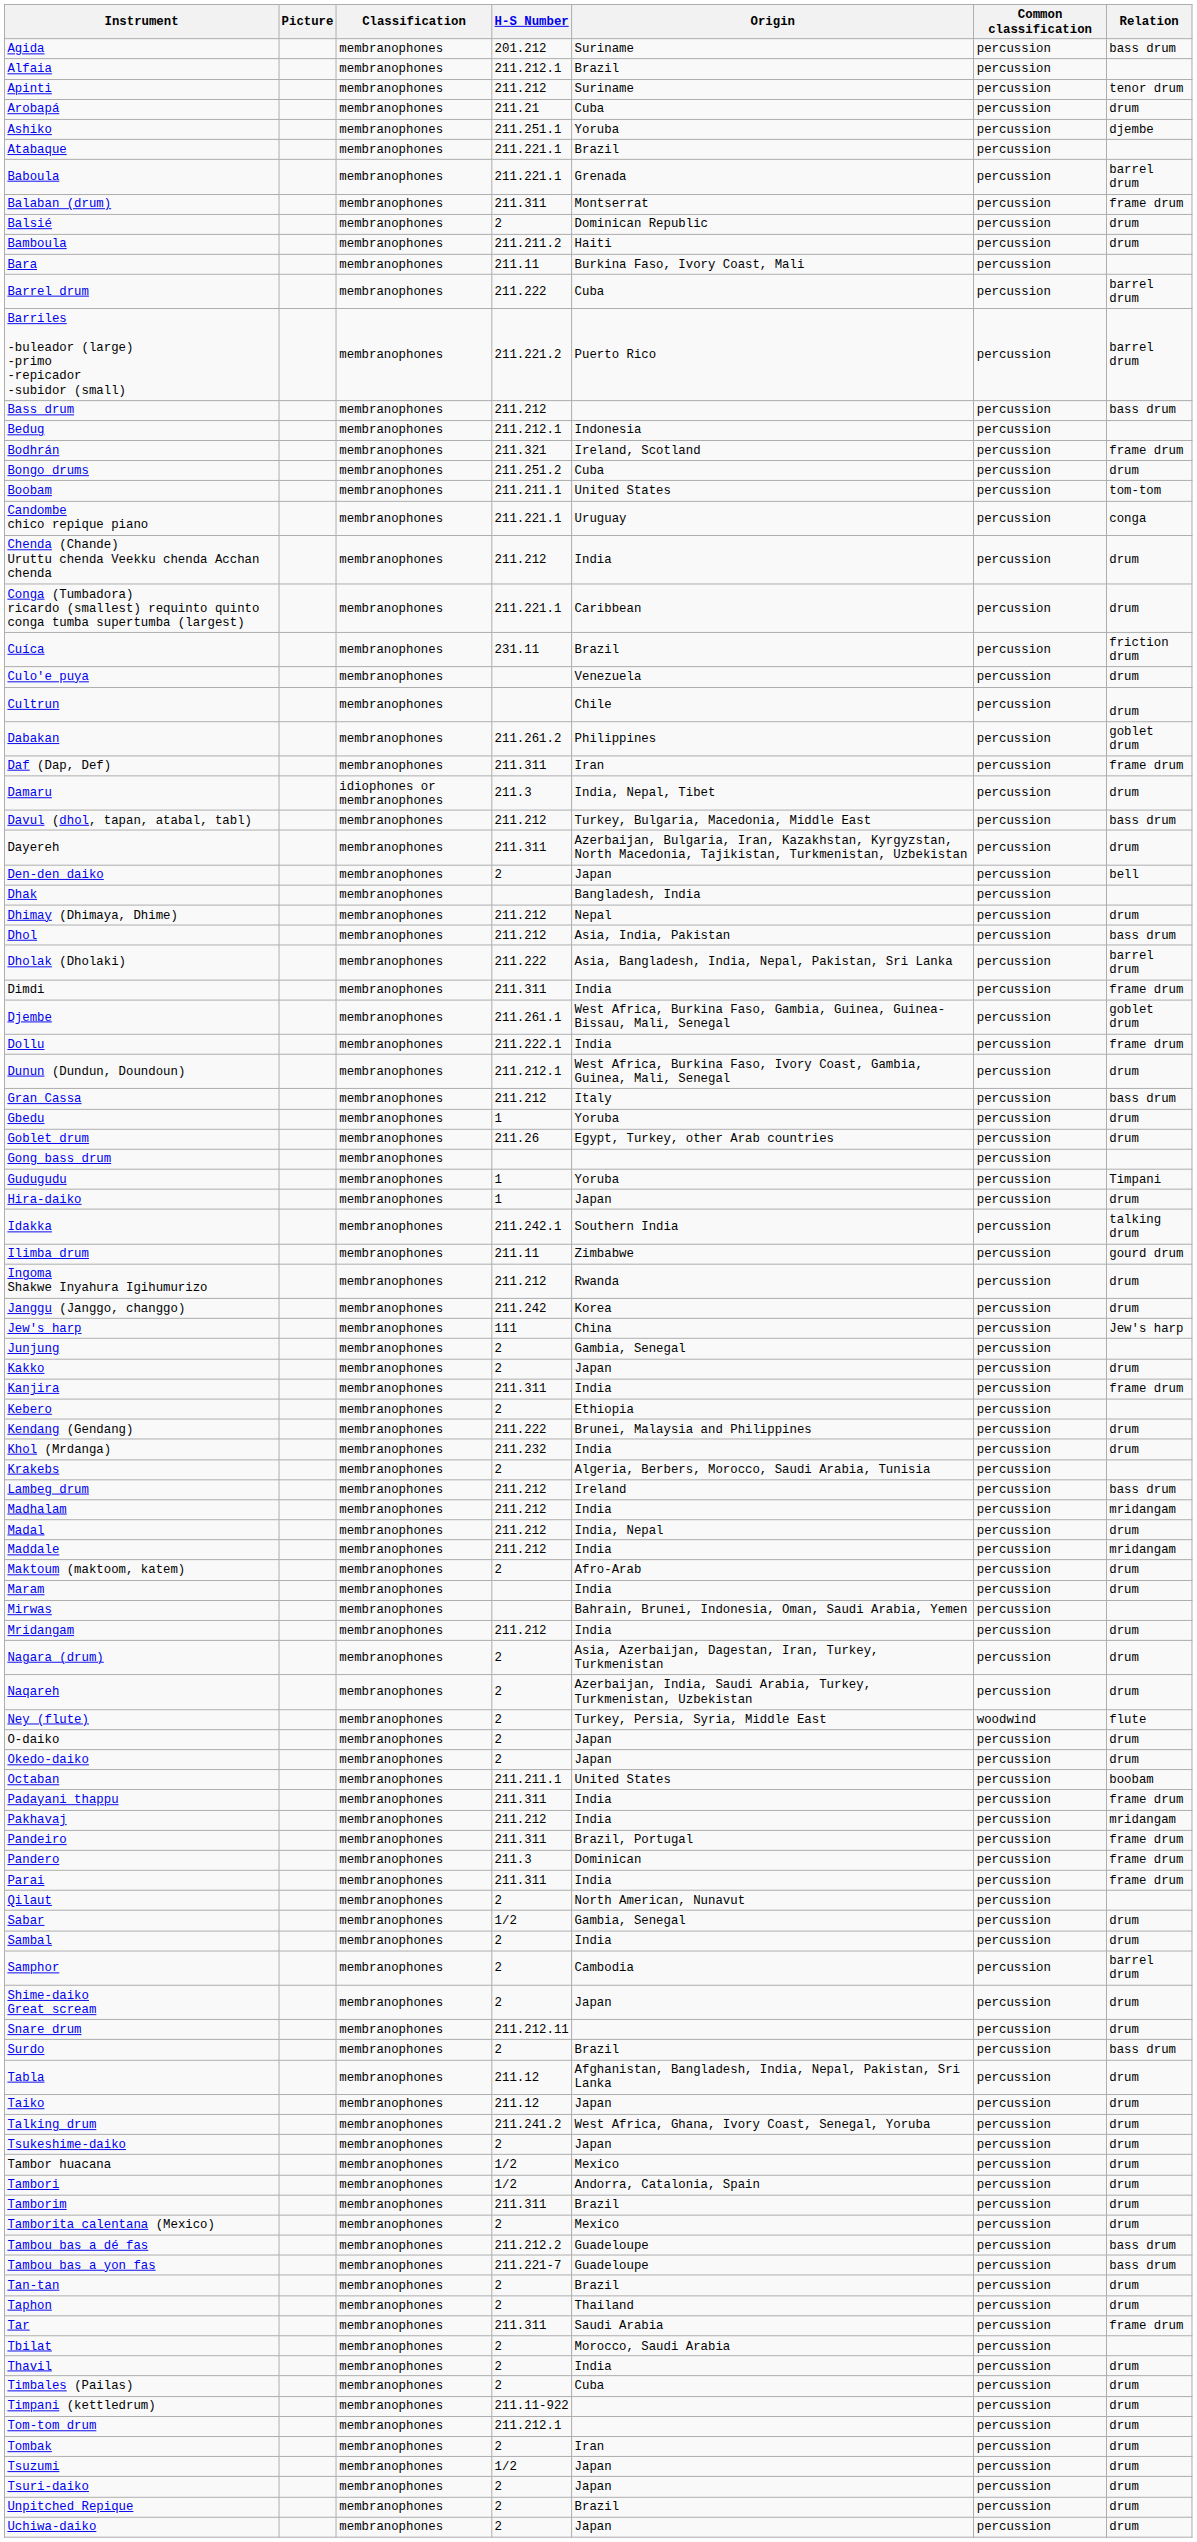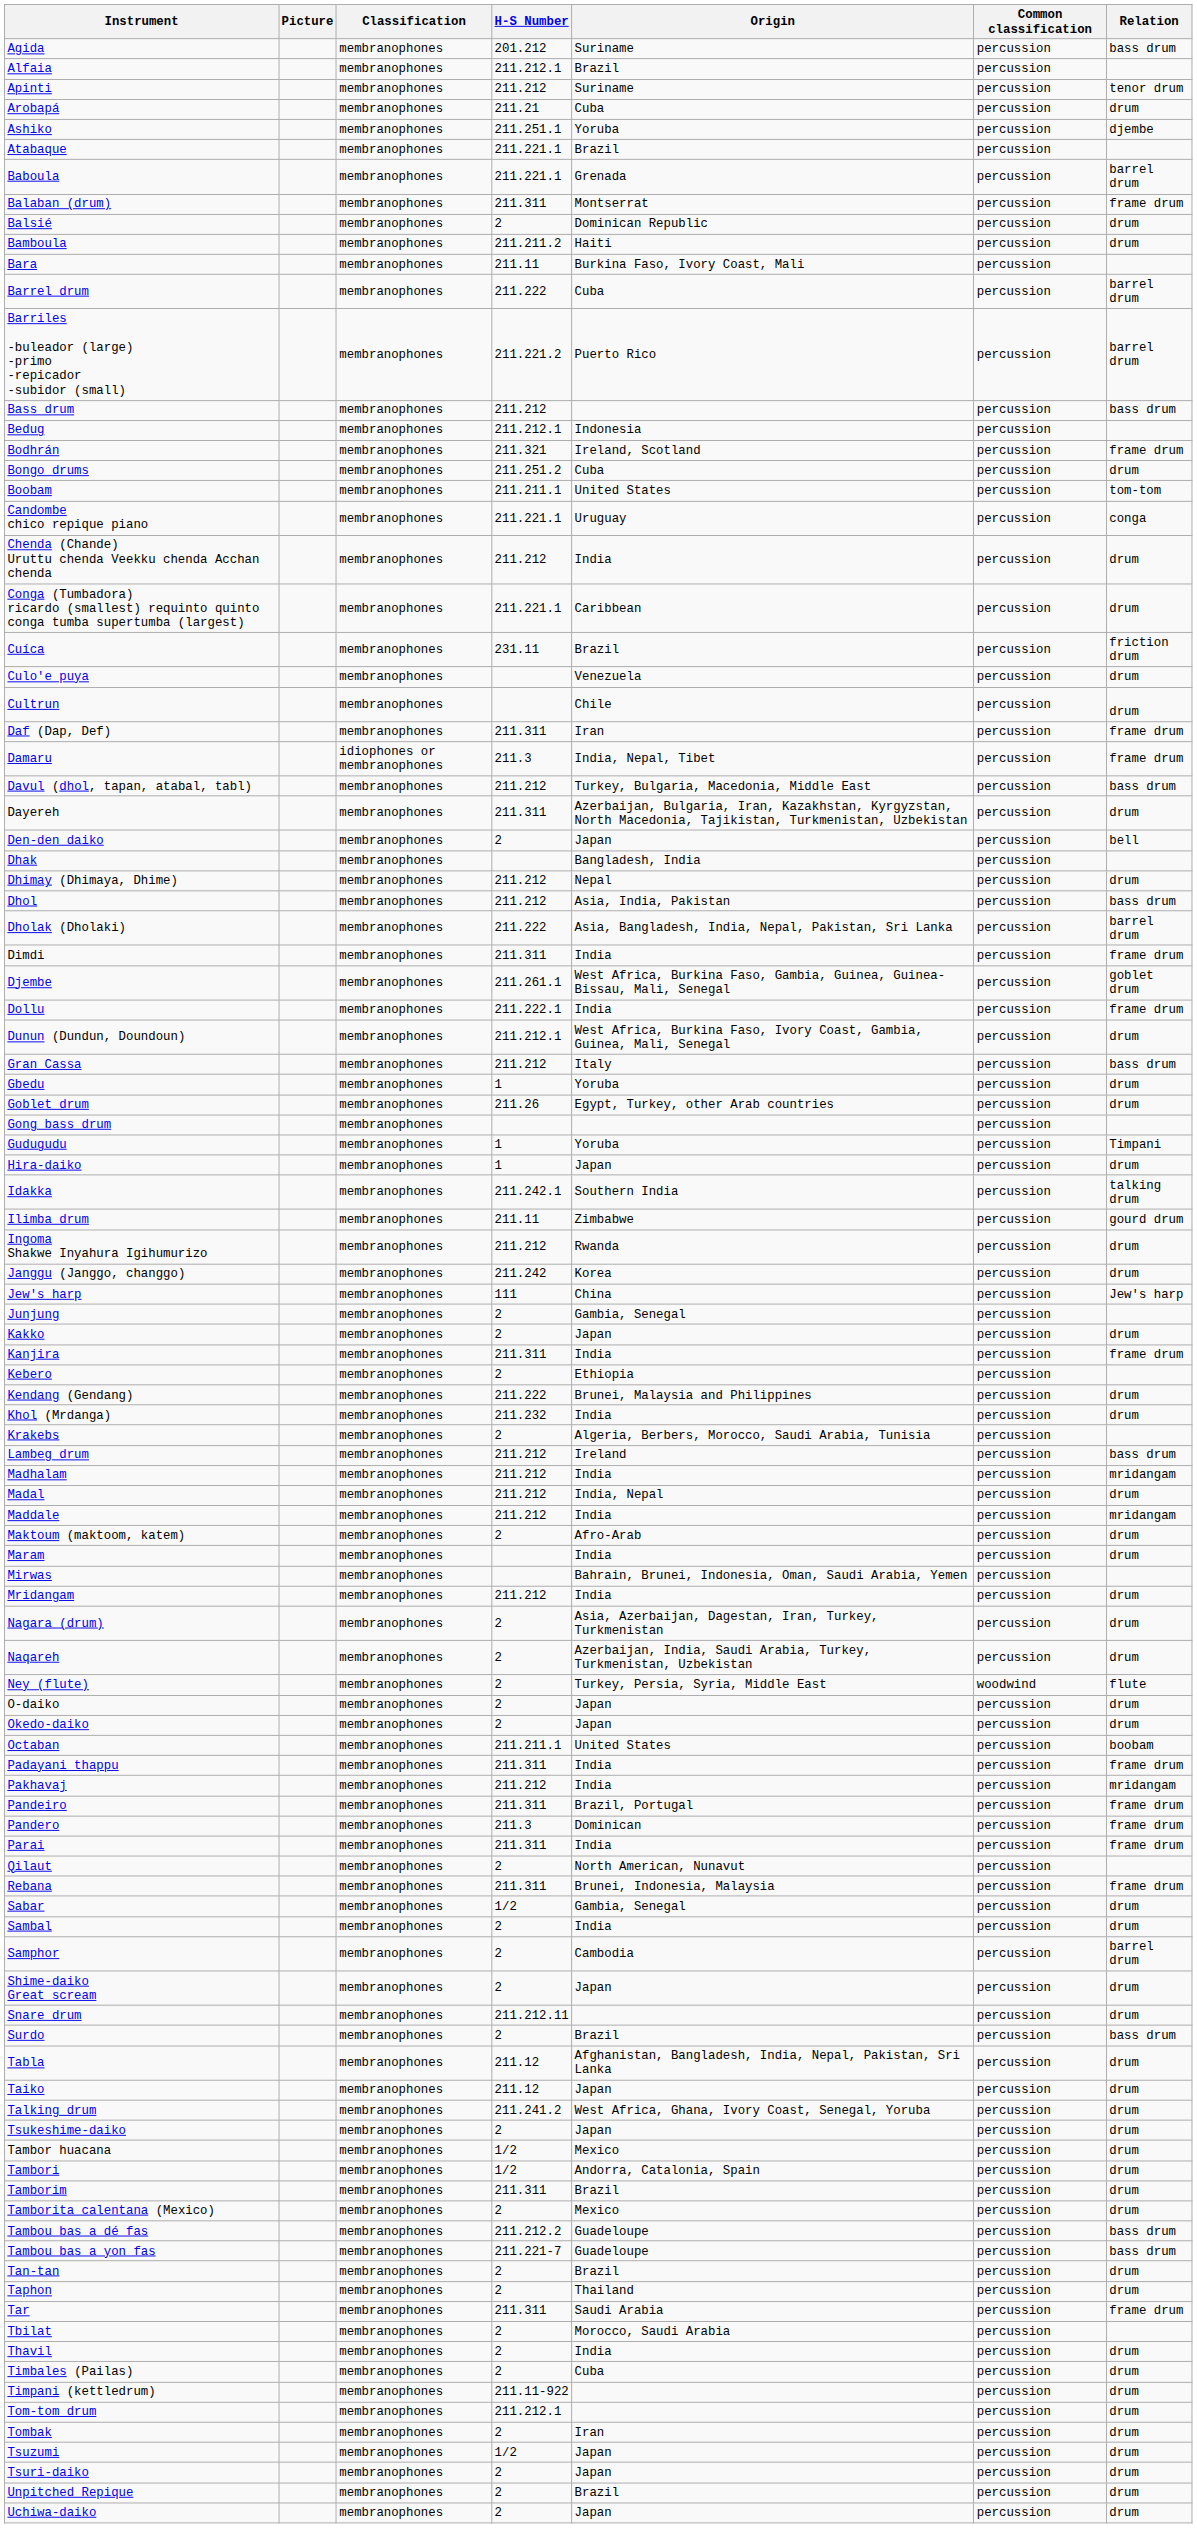- row: (33, 739)
(1124, 793) drum -> (1146, 759) frame drum
+ row: (30, 1886)
